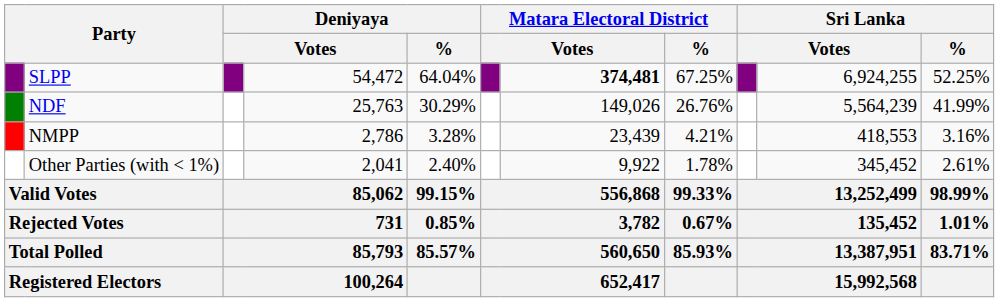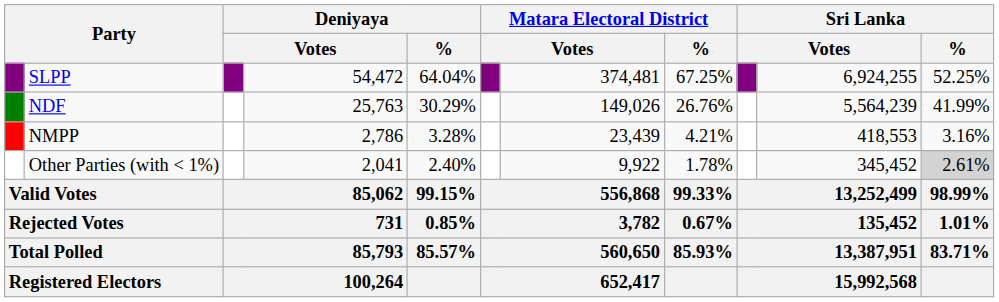(630, 77) bold -> (630, 77) normal
(966, 164) no background -> (966, 164) lightgrey background
